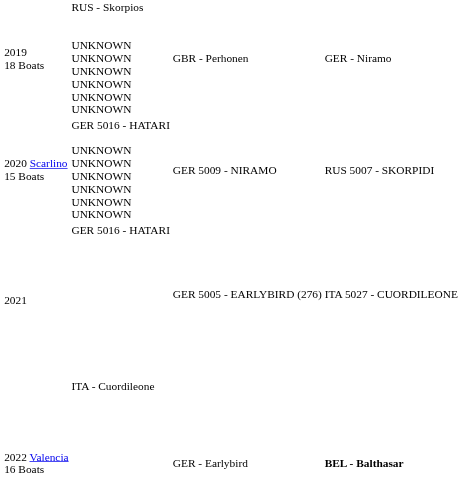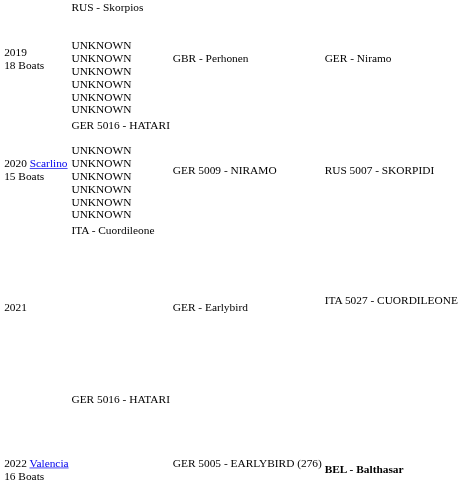(121, 230) GER 5016 - HATARI -> (113, 230) ITA - Cuordileone
(247, 294) GER 5005 - EARLYBIRD (276) -> (210, 307) GER - Earlybird
(113, 386) ITA - Cuordileone -> (121, 399) GER 5016 - HATARI
(210, 463) GER - Earlybird -> (247, 463) GER 5005 - EARLYBIRD (276)
